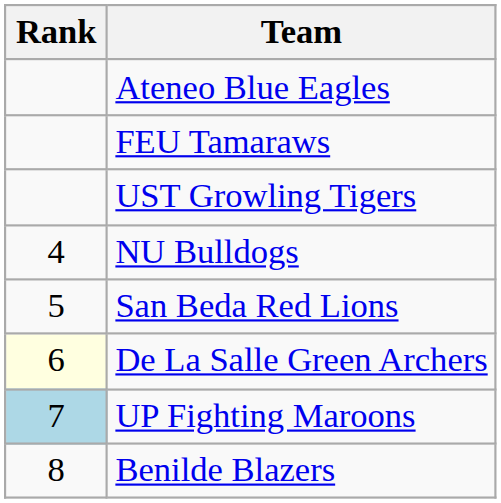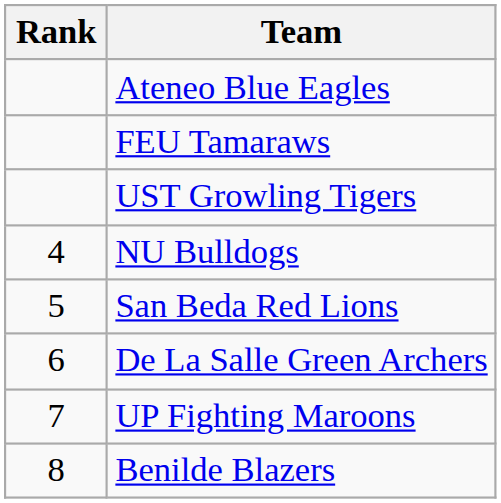(56, 360) lightyellow background -> (56, 360) no background
(56, 415) lightblue background -> (56, 415) no background
